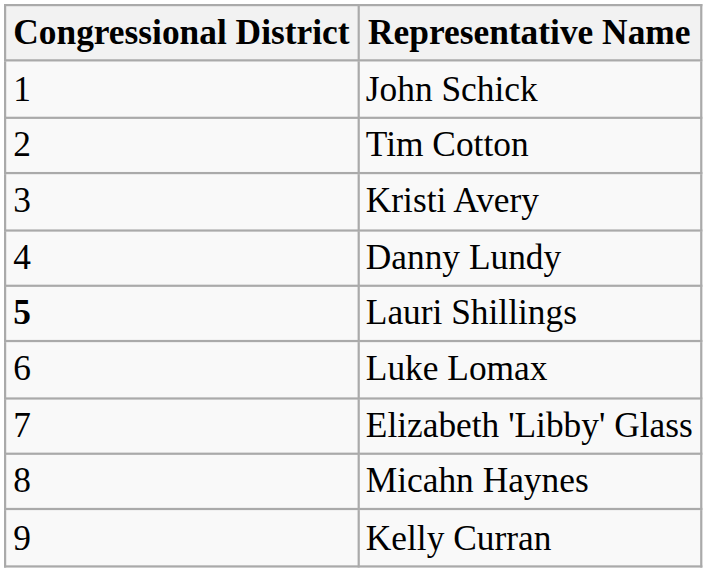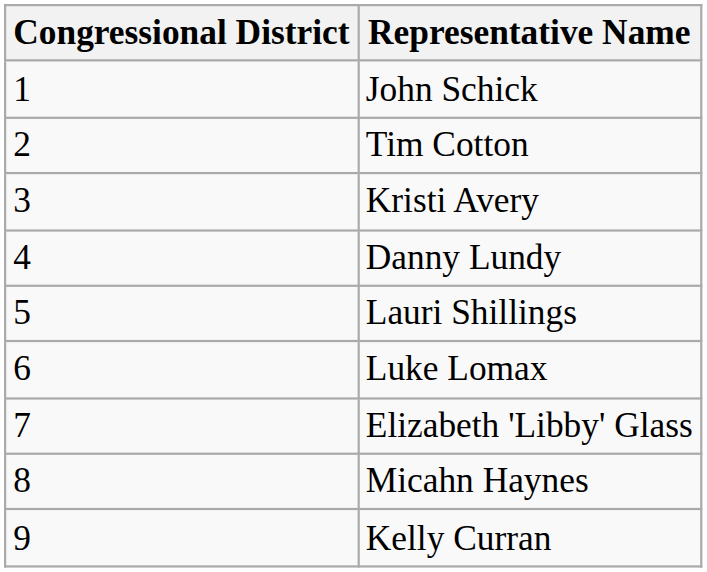(22, 312) bold -> (22, 312) normal
